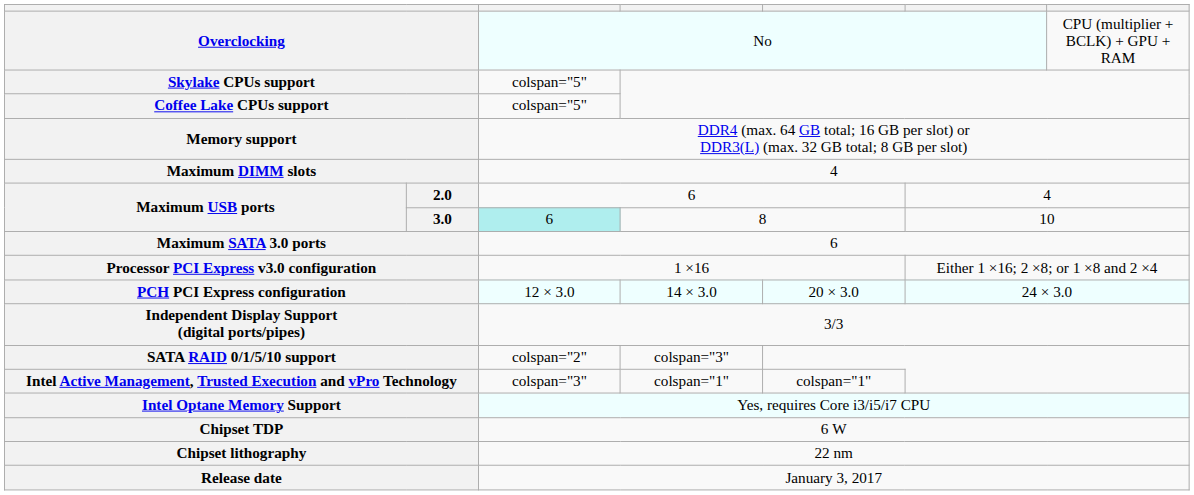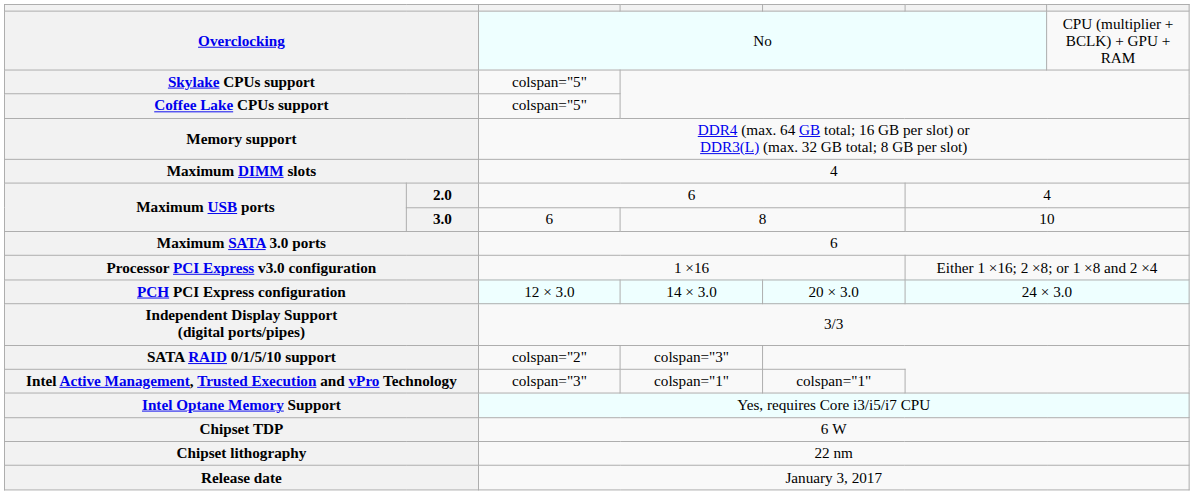(549, 219) paleturquoise background -> (549, 219) no background
